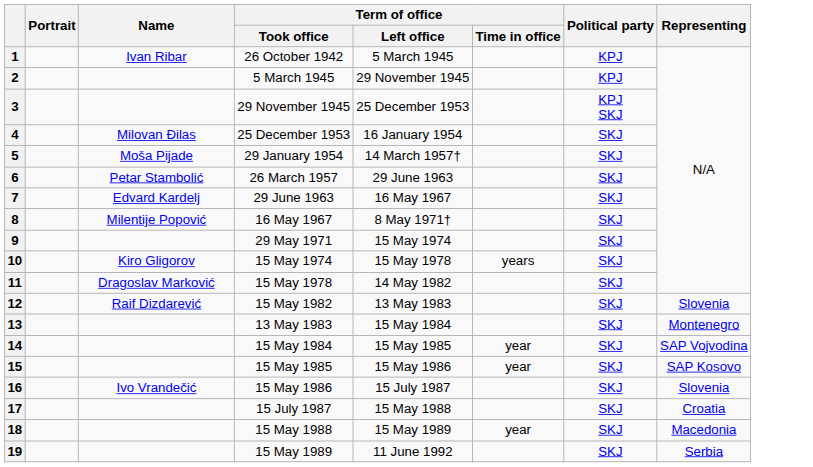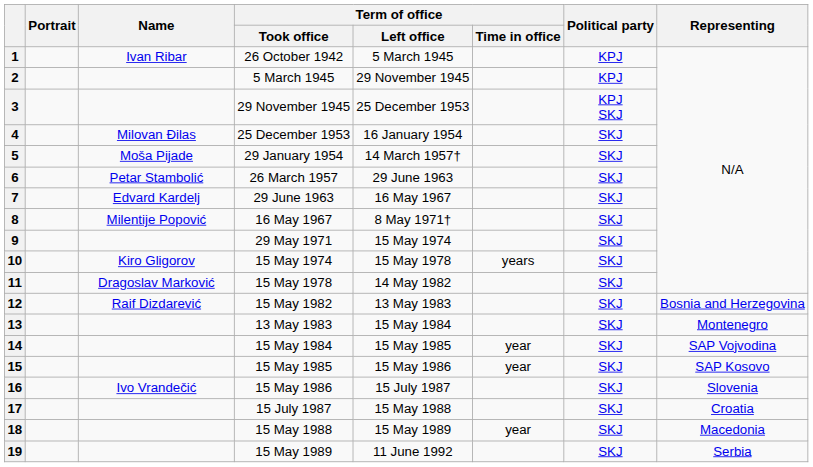(704, 303) Slovenia -> (732, 303) Bosnia and Herzegovina
